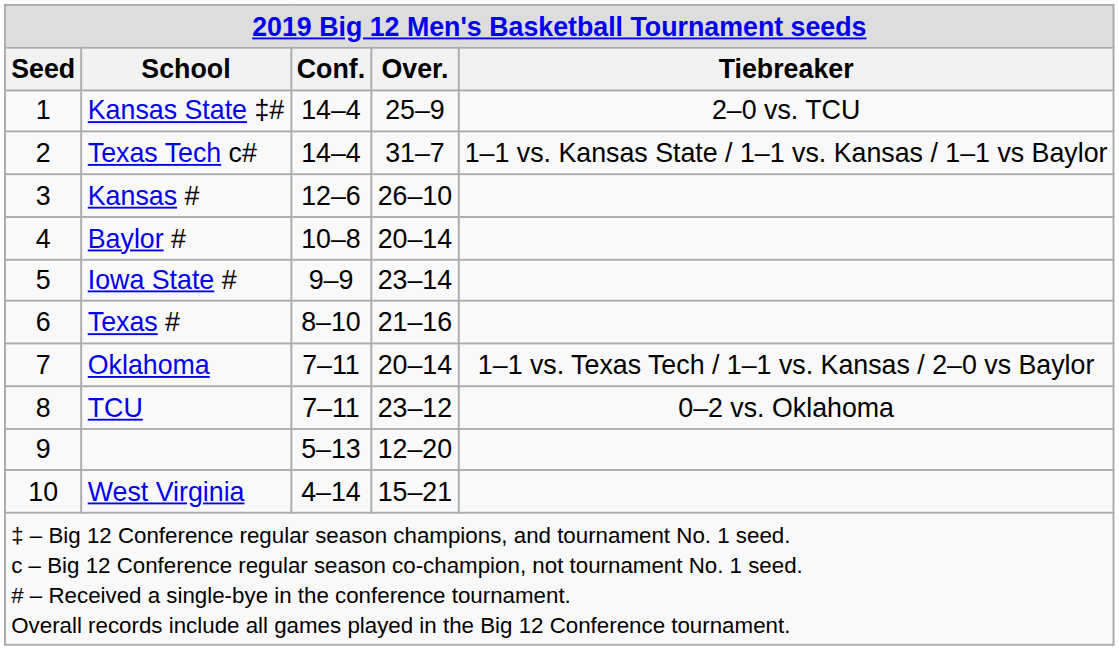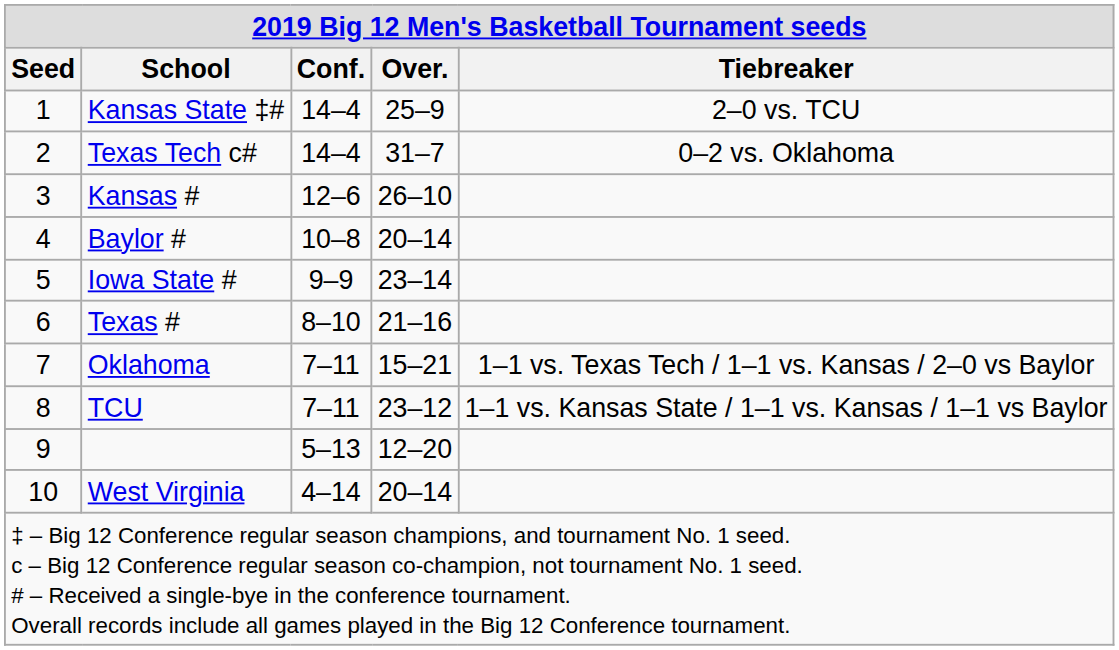(786, 153) 1–1 vs. Kansas State / 1–1 vs. Kansas / 1–1 vs Baylor -> (786, 153) 0–2 vs. Oklahoma
(415, 365) 20–14 -> (415, 365) 15–21
(786, 407) 0–2 vs. Oklahoma -> (786, 407) 1–1 vs. Kansas State / 1–1 vs. Kansas / 1–1 vs Baylor
(415, 492) 15–21 -> (415, 492) 20–14
